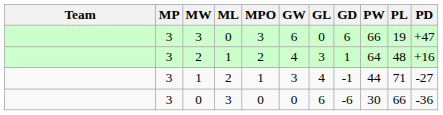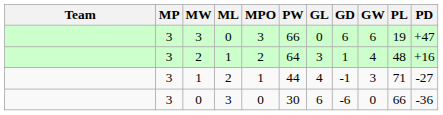columns swapped: (294, 15) <-> (374, 15)
